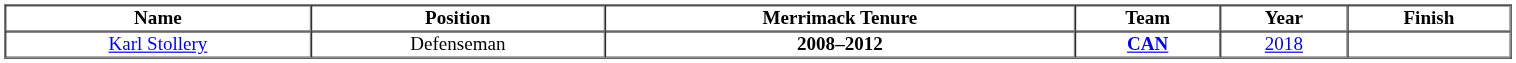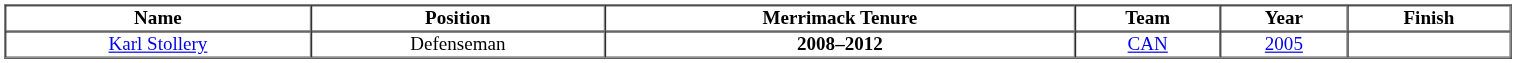(1148, 44) bold -> (1148, 44) normal
(1284, 44) 2018 -> (1284, 44) 2005
